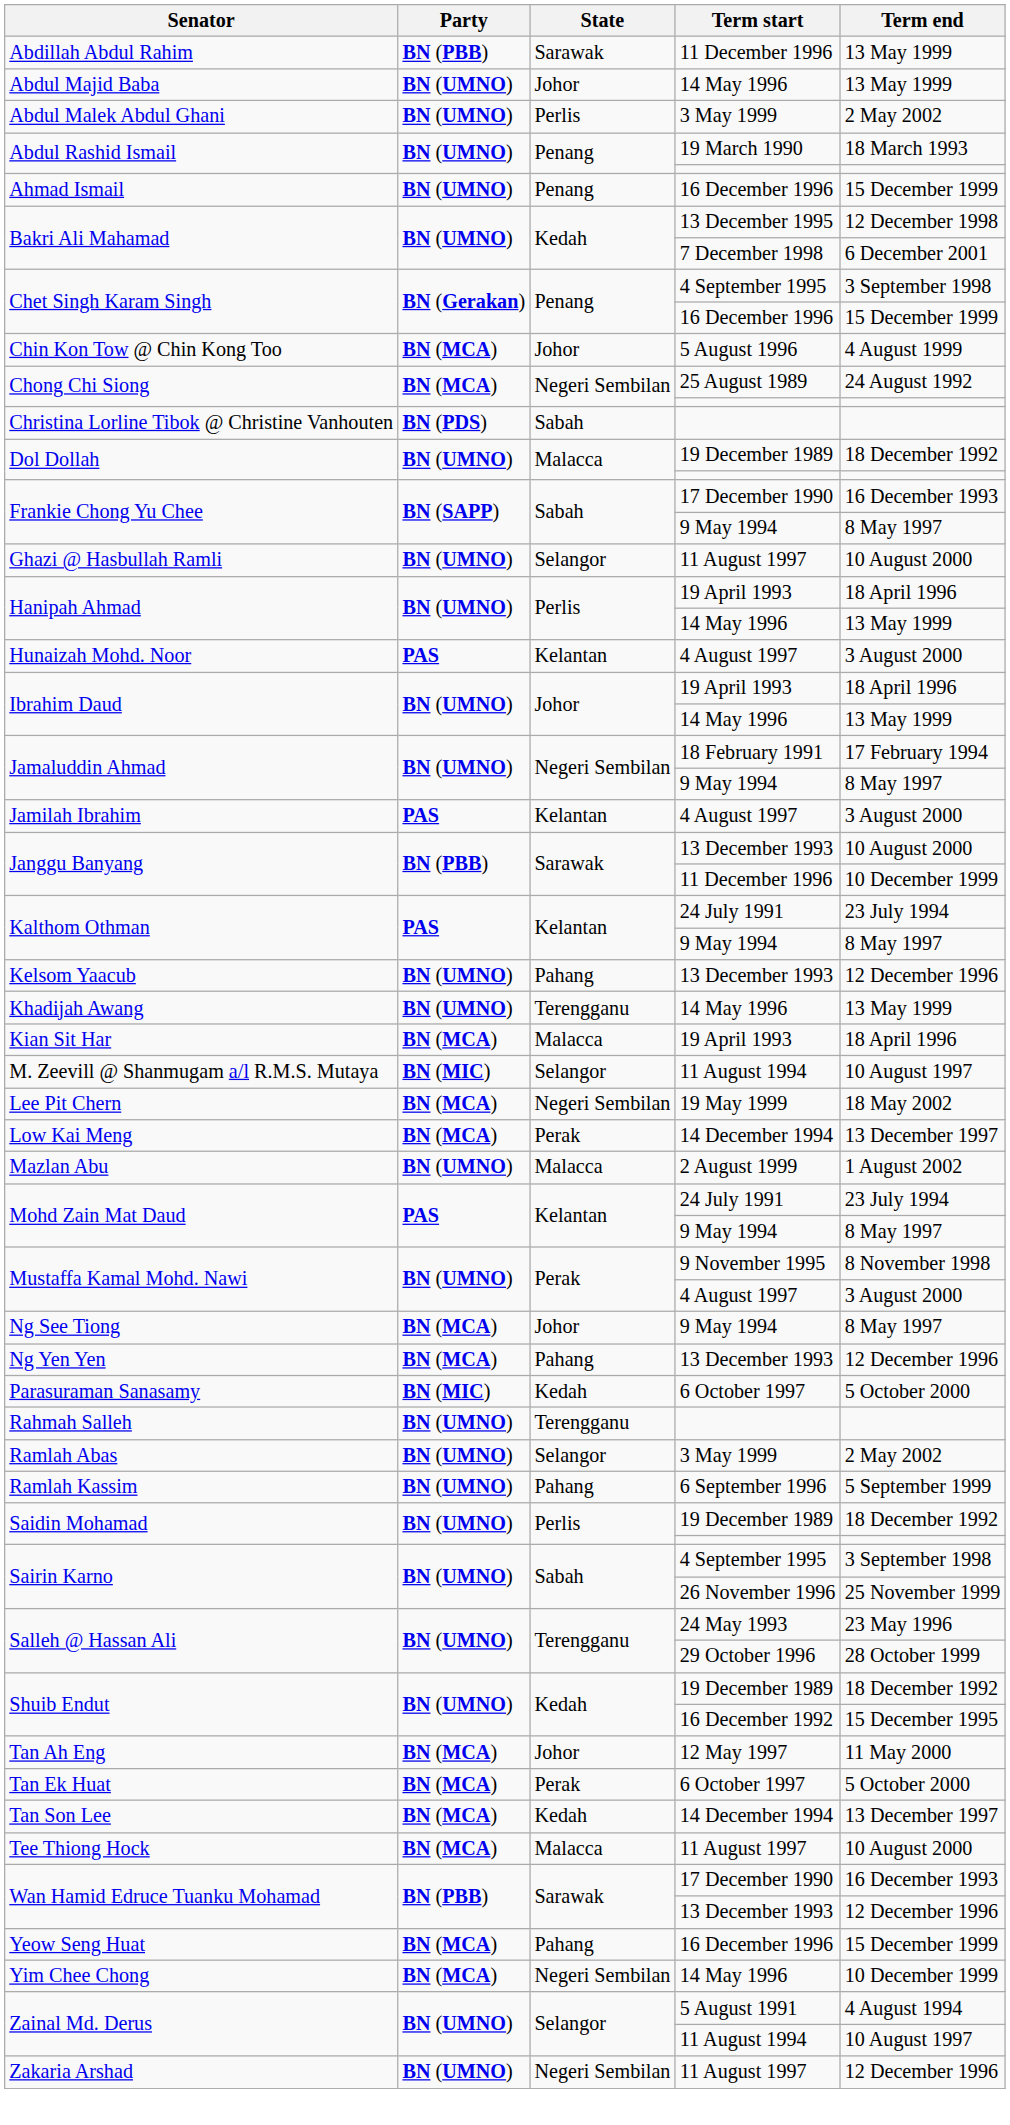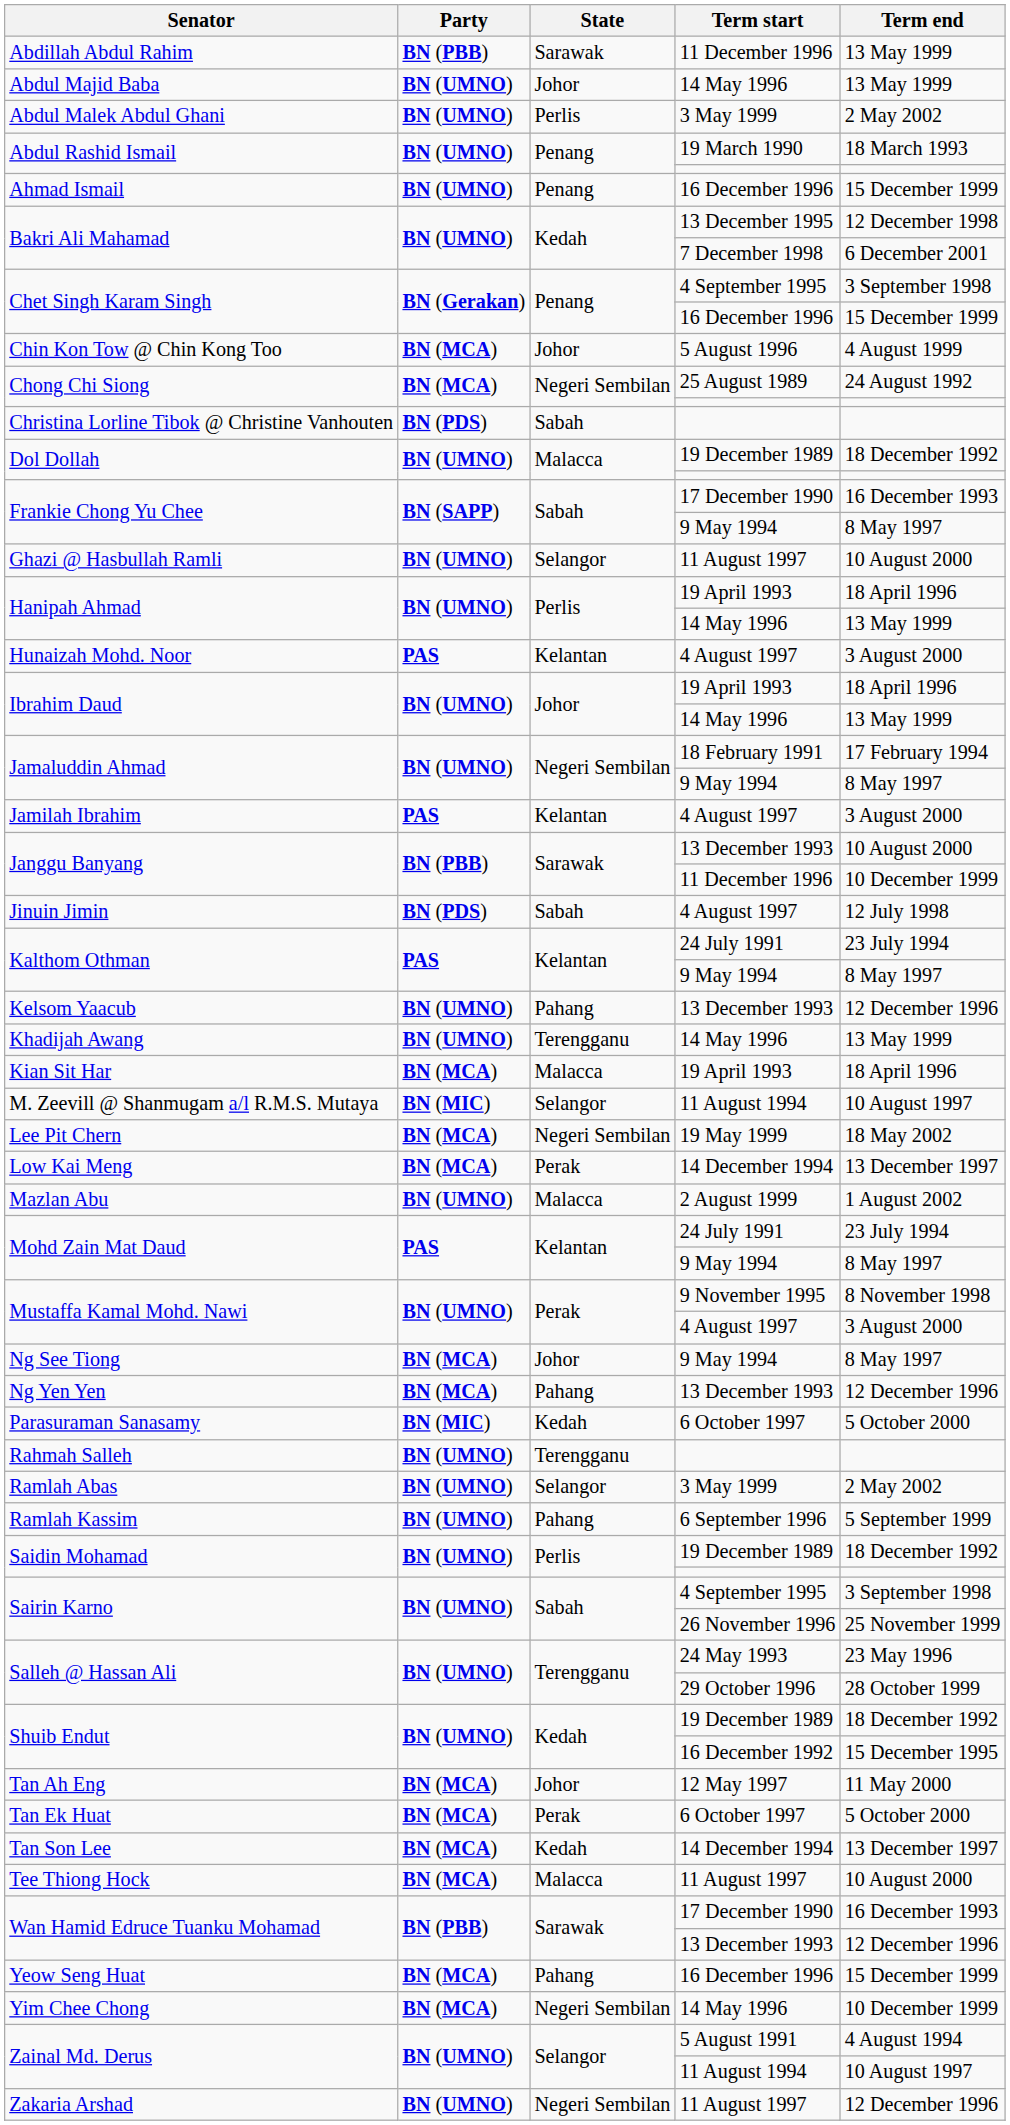+ row: (59, 911)
